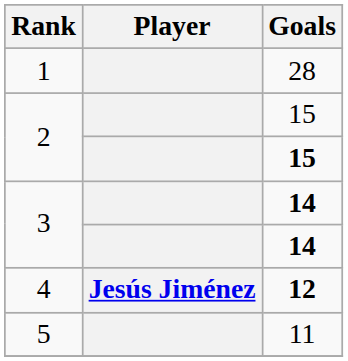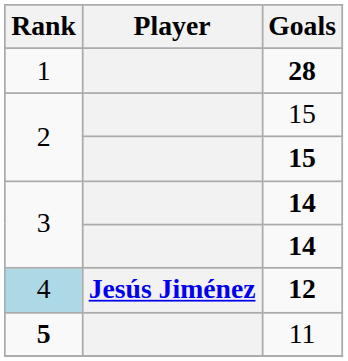(302, 70) normal -> (302, 70) bold
(44, 289) no background -> (44, 289) lightblue background
(44, 333) normal -> (44, 333) bold
